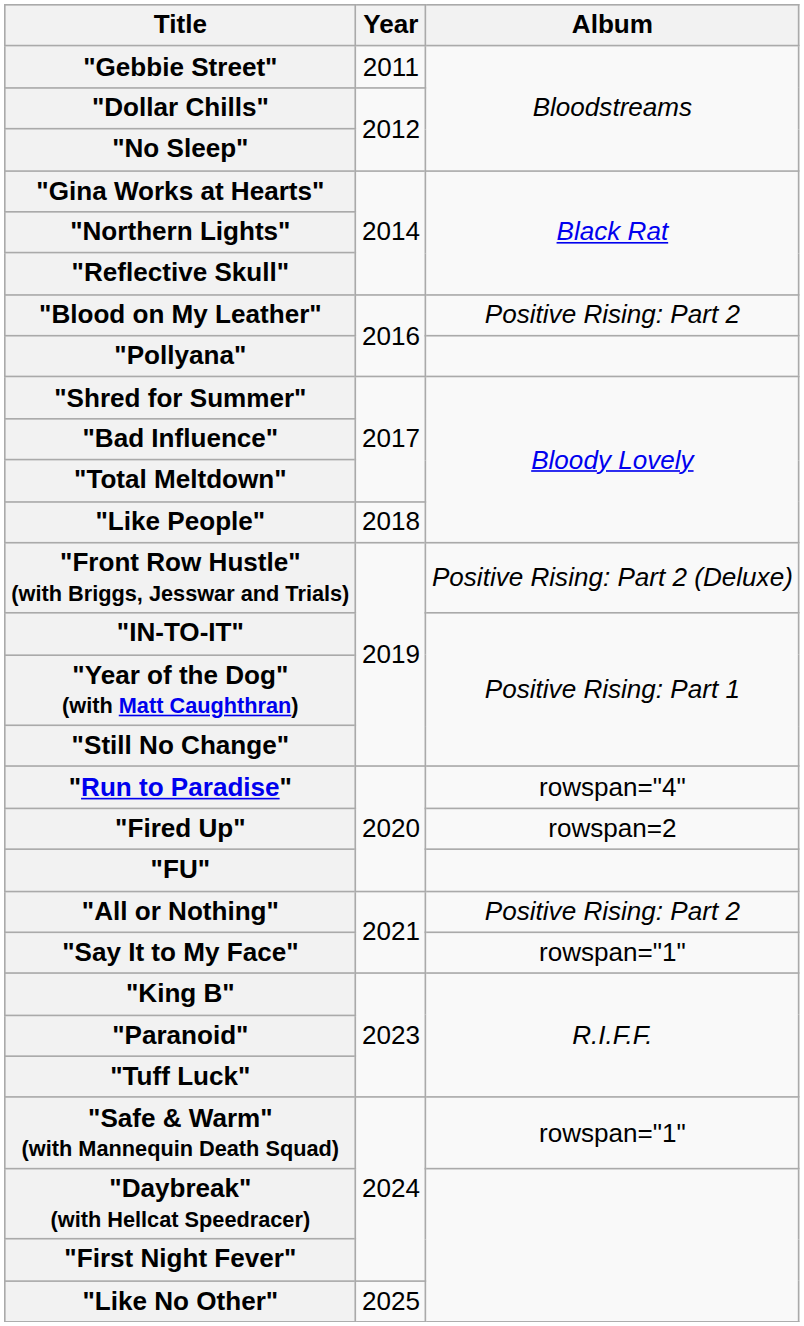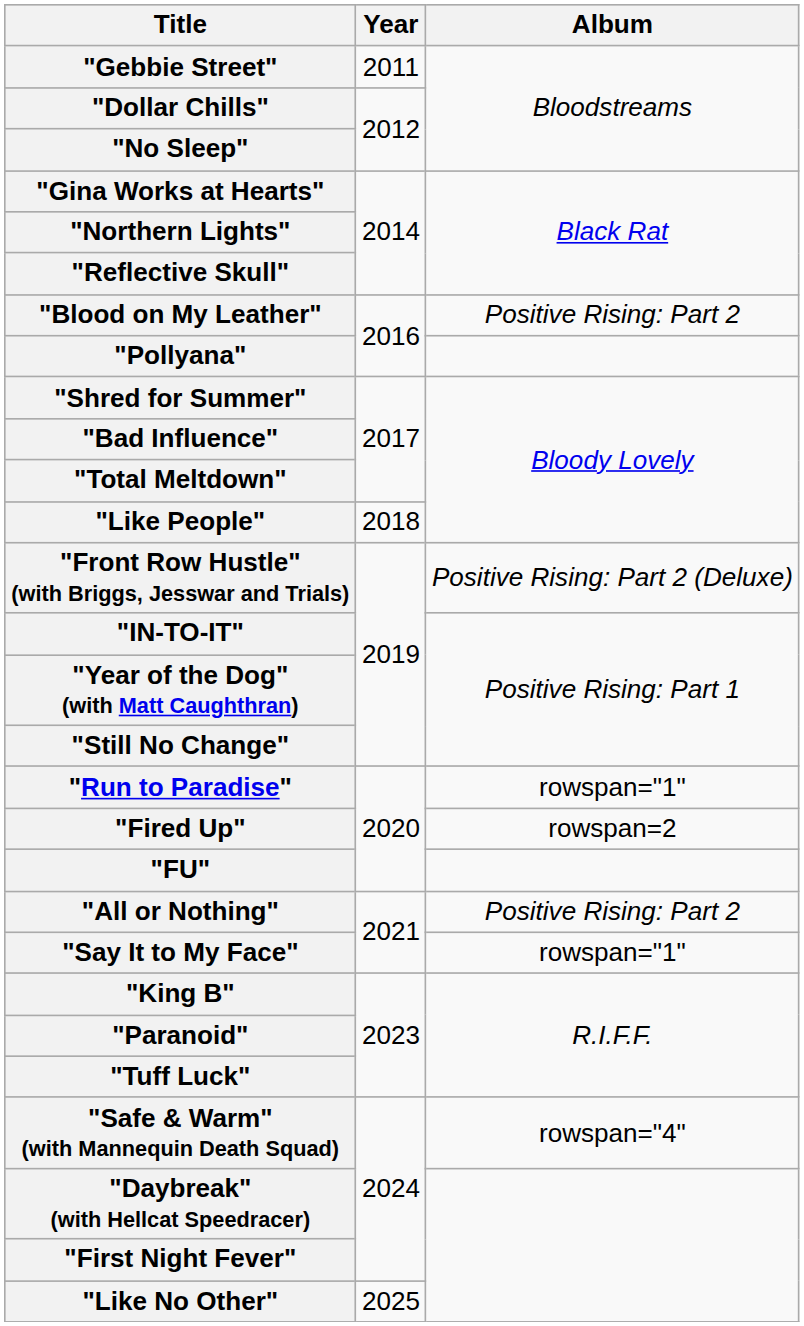(612, 787) rowspan="4" -> (612, 787) rowspan="1"
(612, 1132) rowspan="1" -> (612, 1132) rowspan="4"
